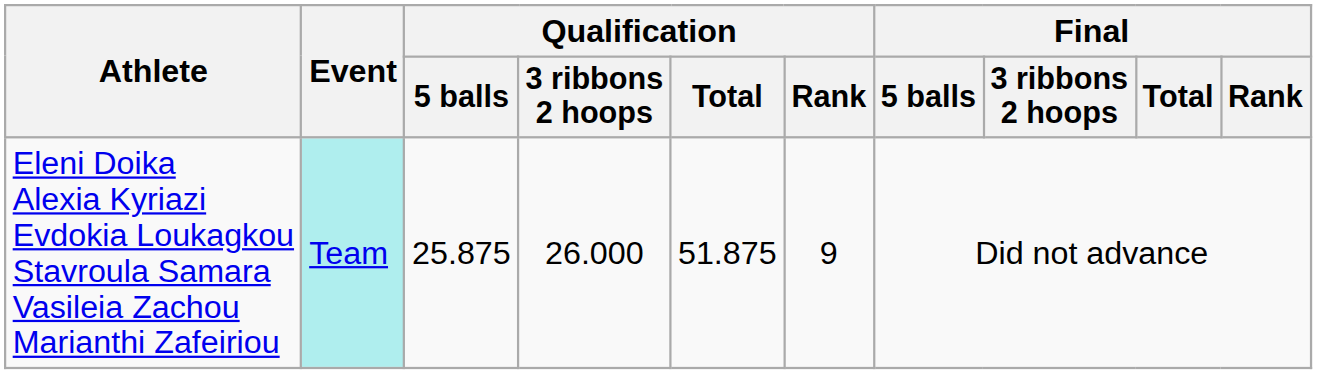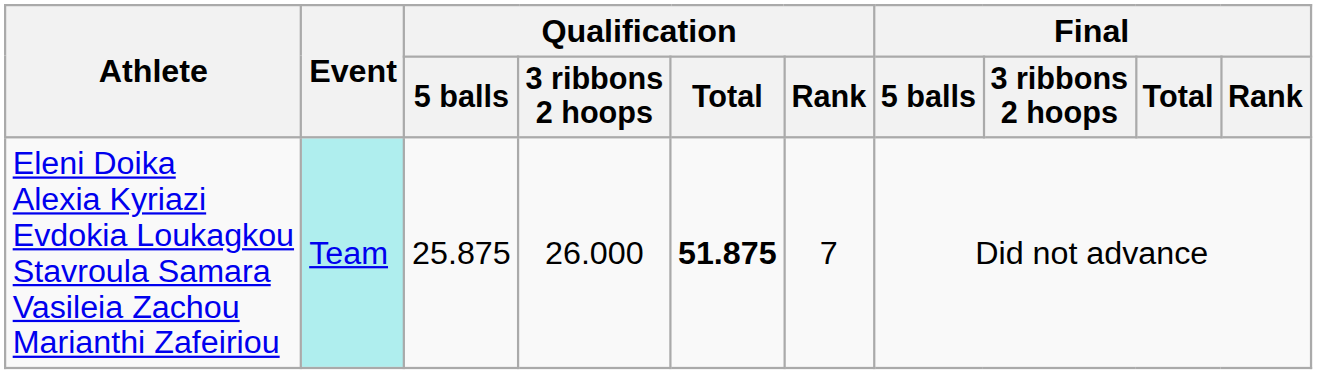(727, 253) normal -> (727, 253) bold
(829, 253) 9 -> (829, 253) 7
